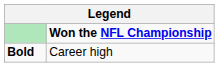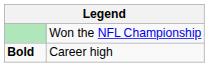(130, 33) bold -> (125, 33) normal
